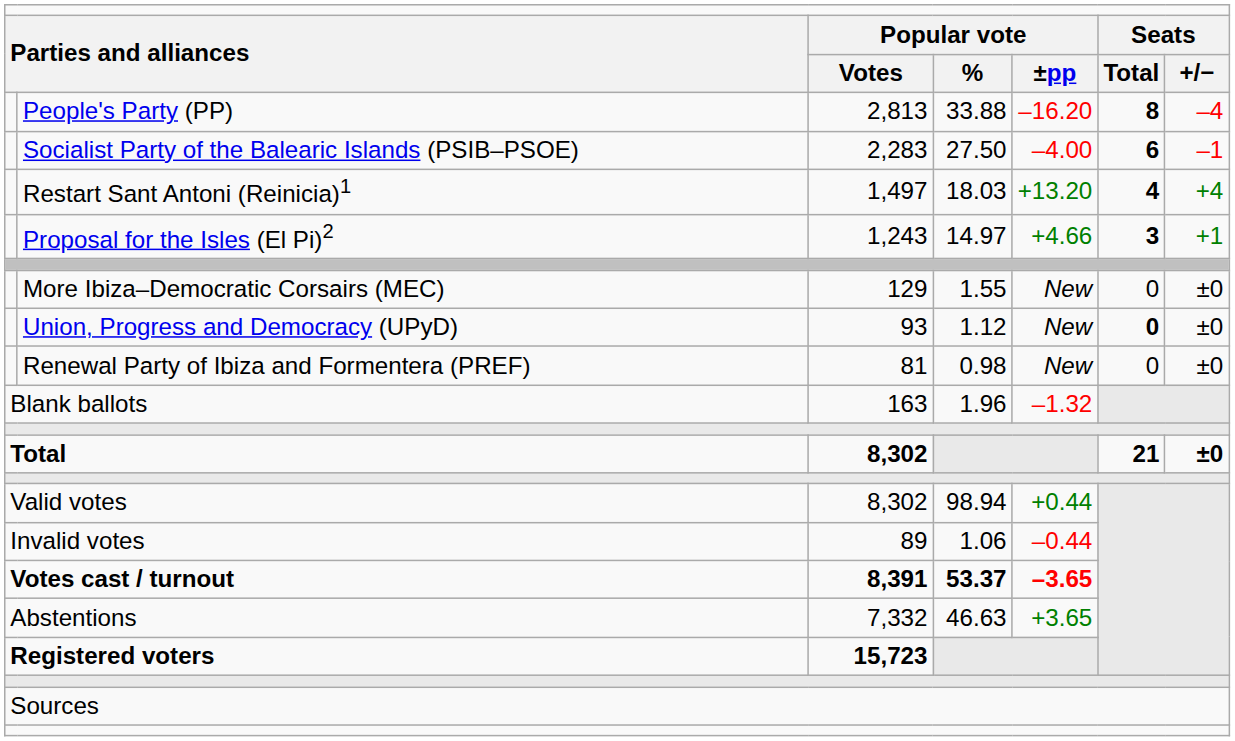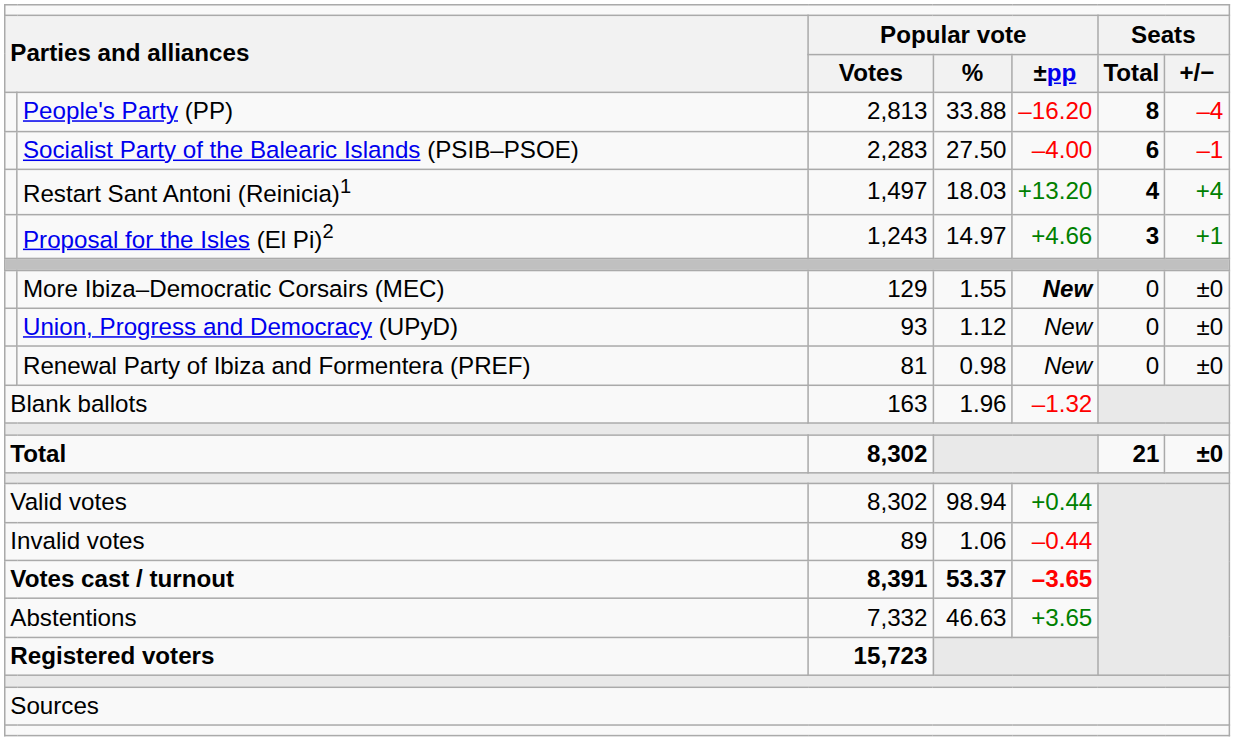(1068, 288) normal -> (1067, 288) bold
(1153, 327) bold -> (1153, 327) normal
